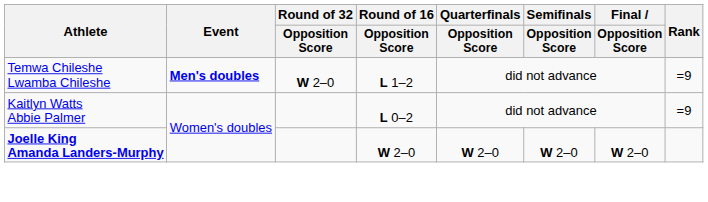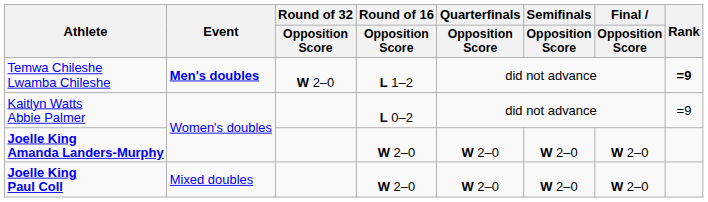(684, 76) normal -> (684, 76) bold
+ row: (42, 180)
